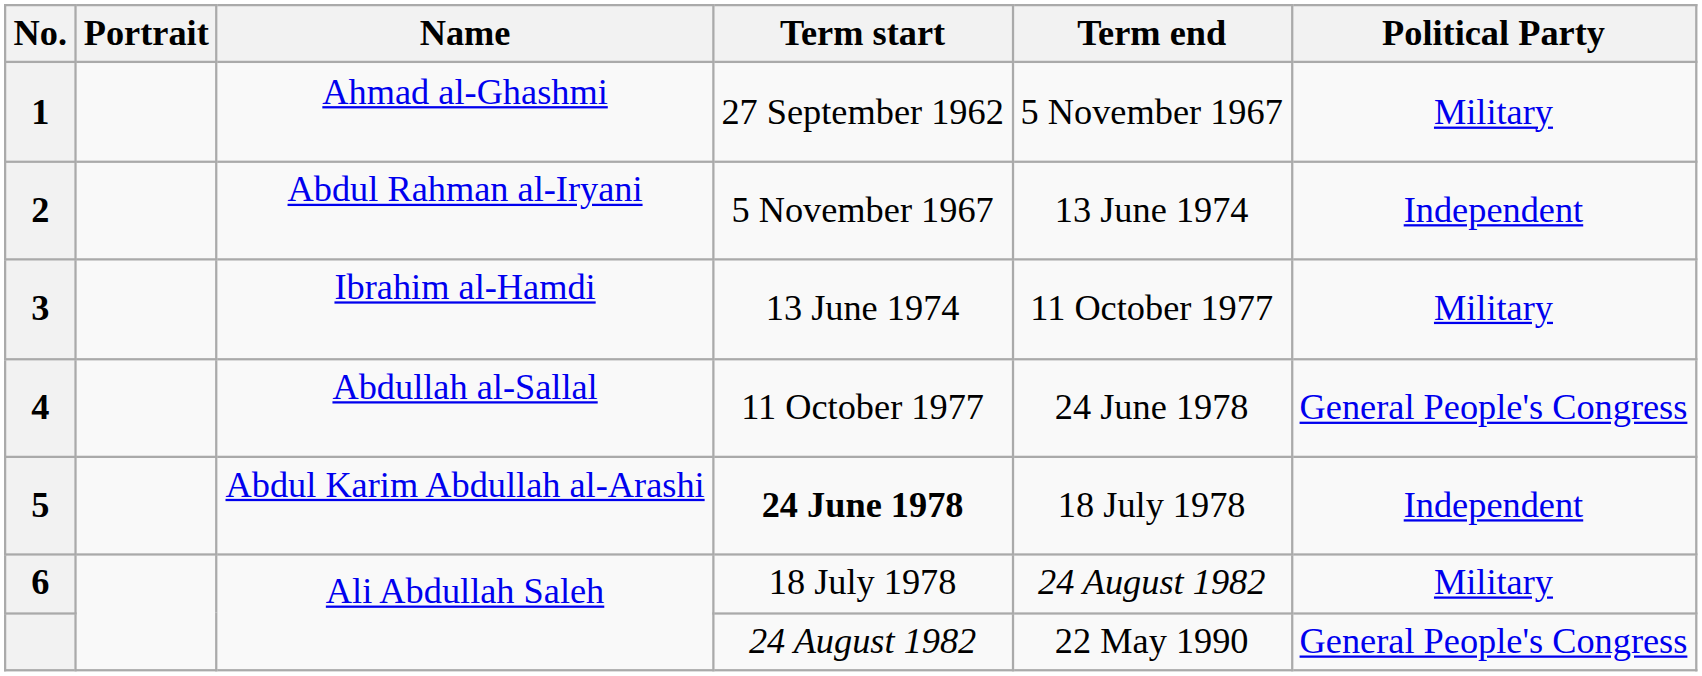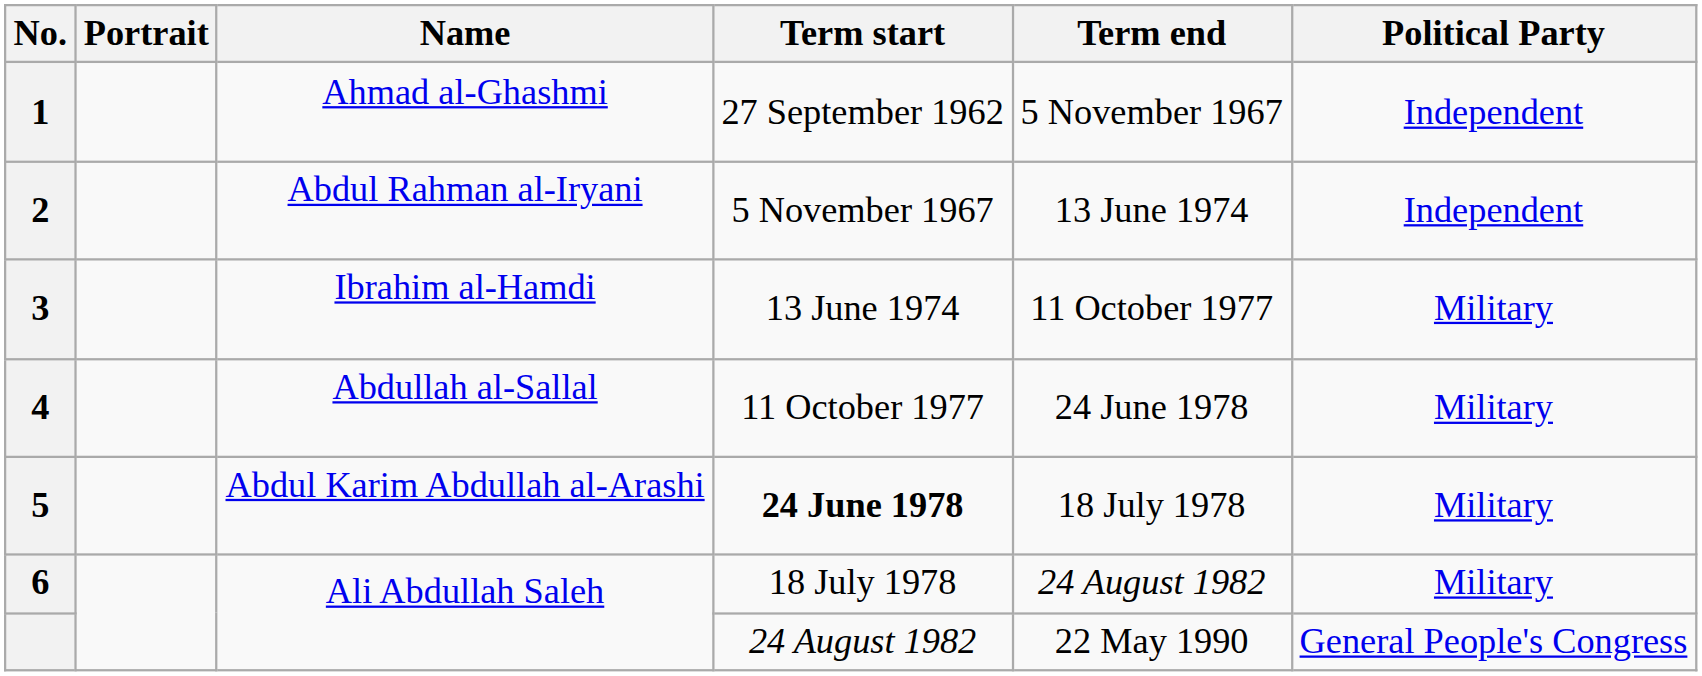(1493, 111) Military -> (1493, 111) Independent
(1493, 406) General People's Congress -> (1493, 406) Military
(1493, 505) Independent -> (1493, 505) Military
